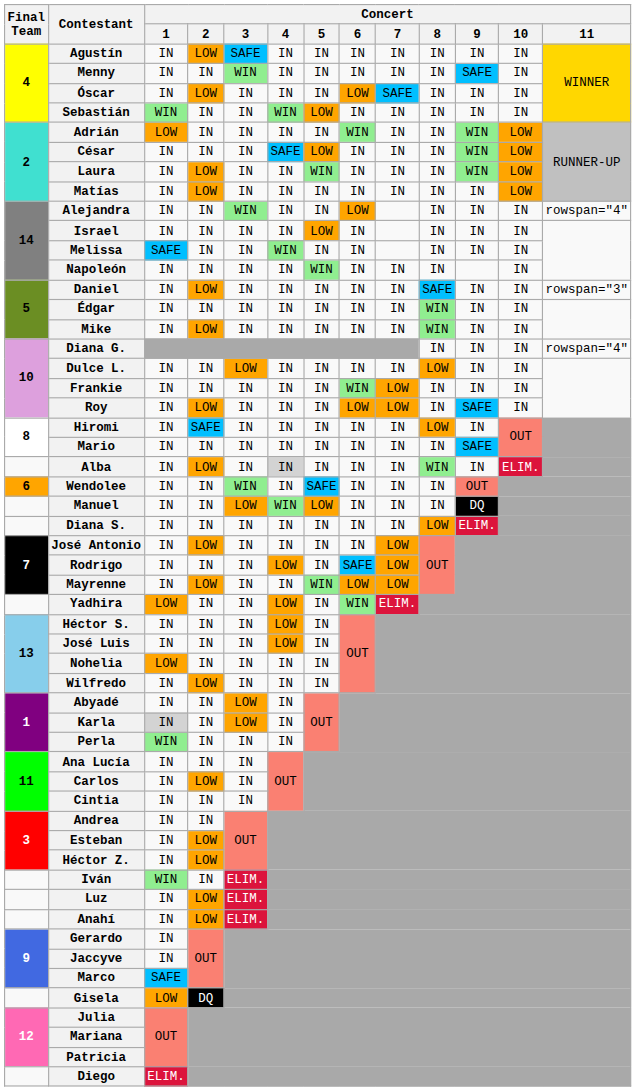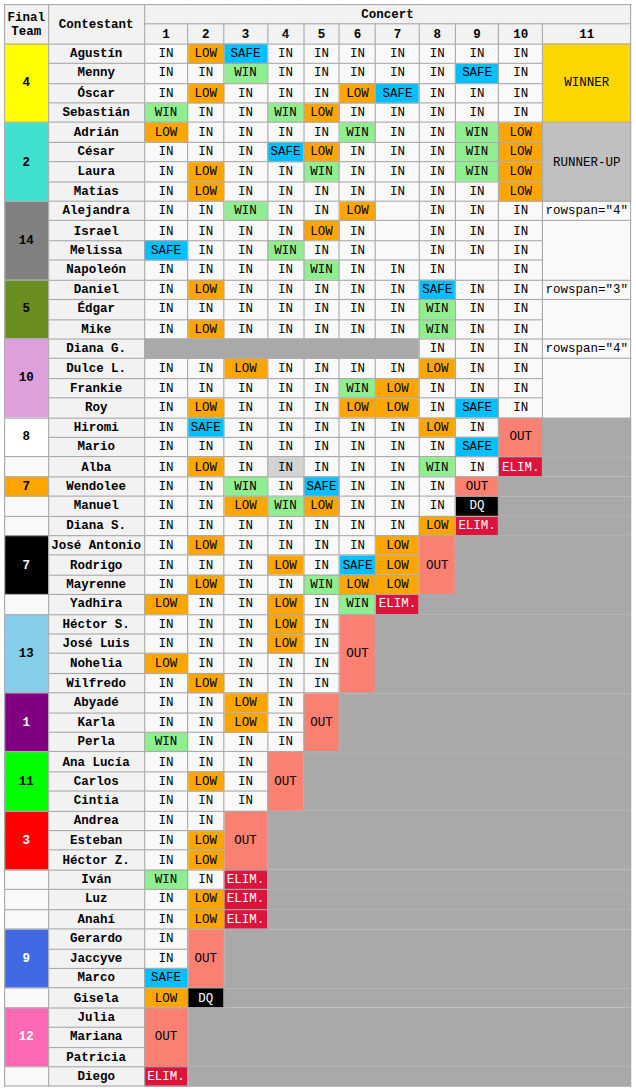(26, 487) 6 -> (26, 487) 7
(166, 723) lightgrey background -> (166, 723) no background
